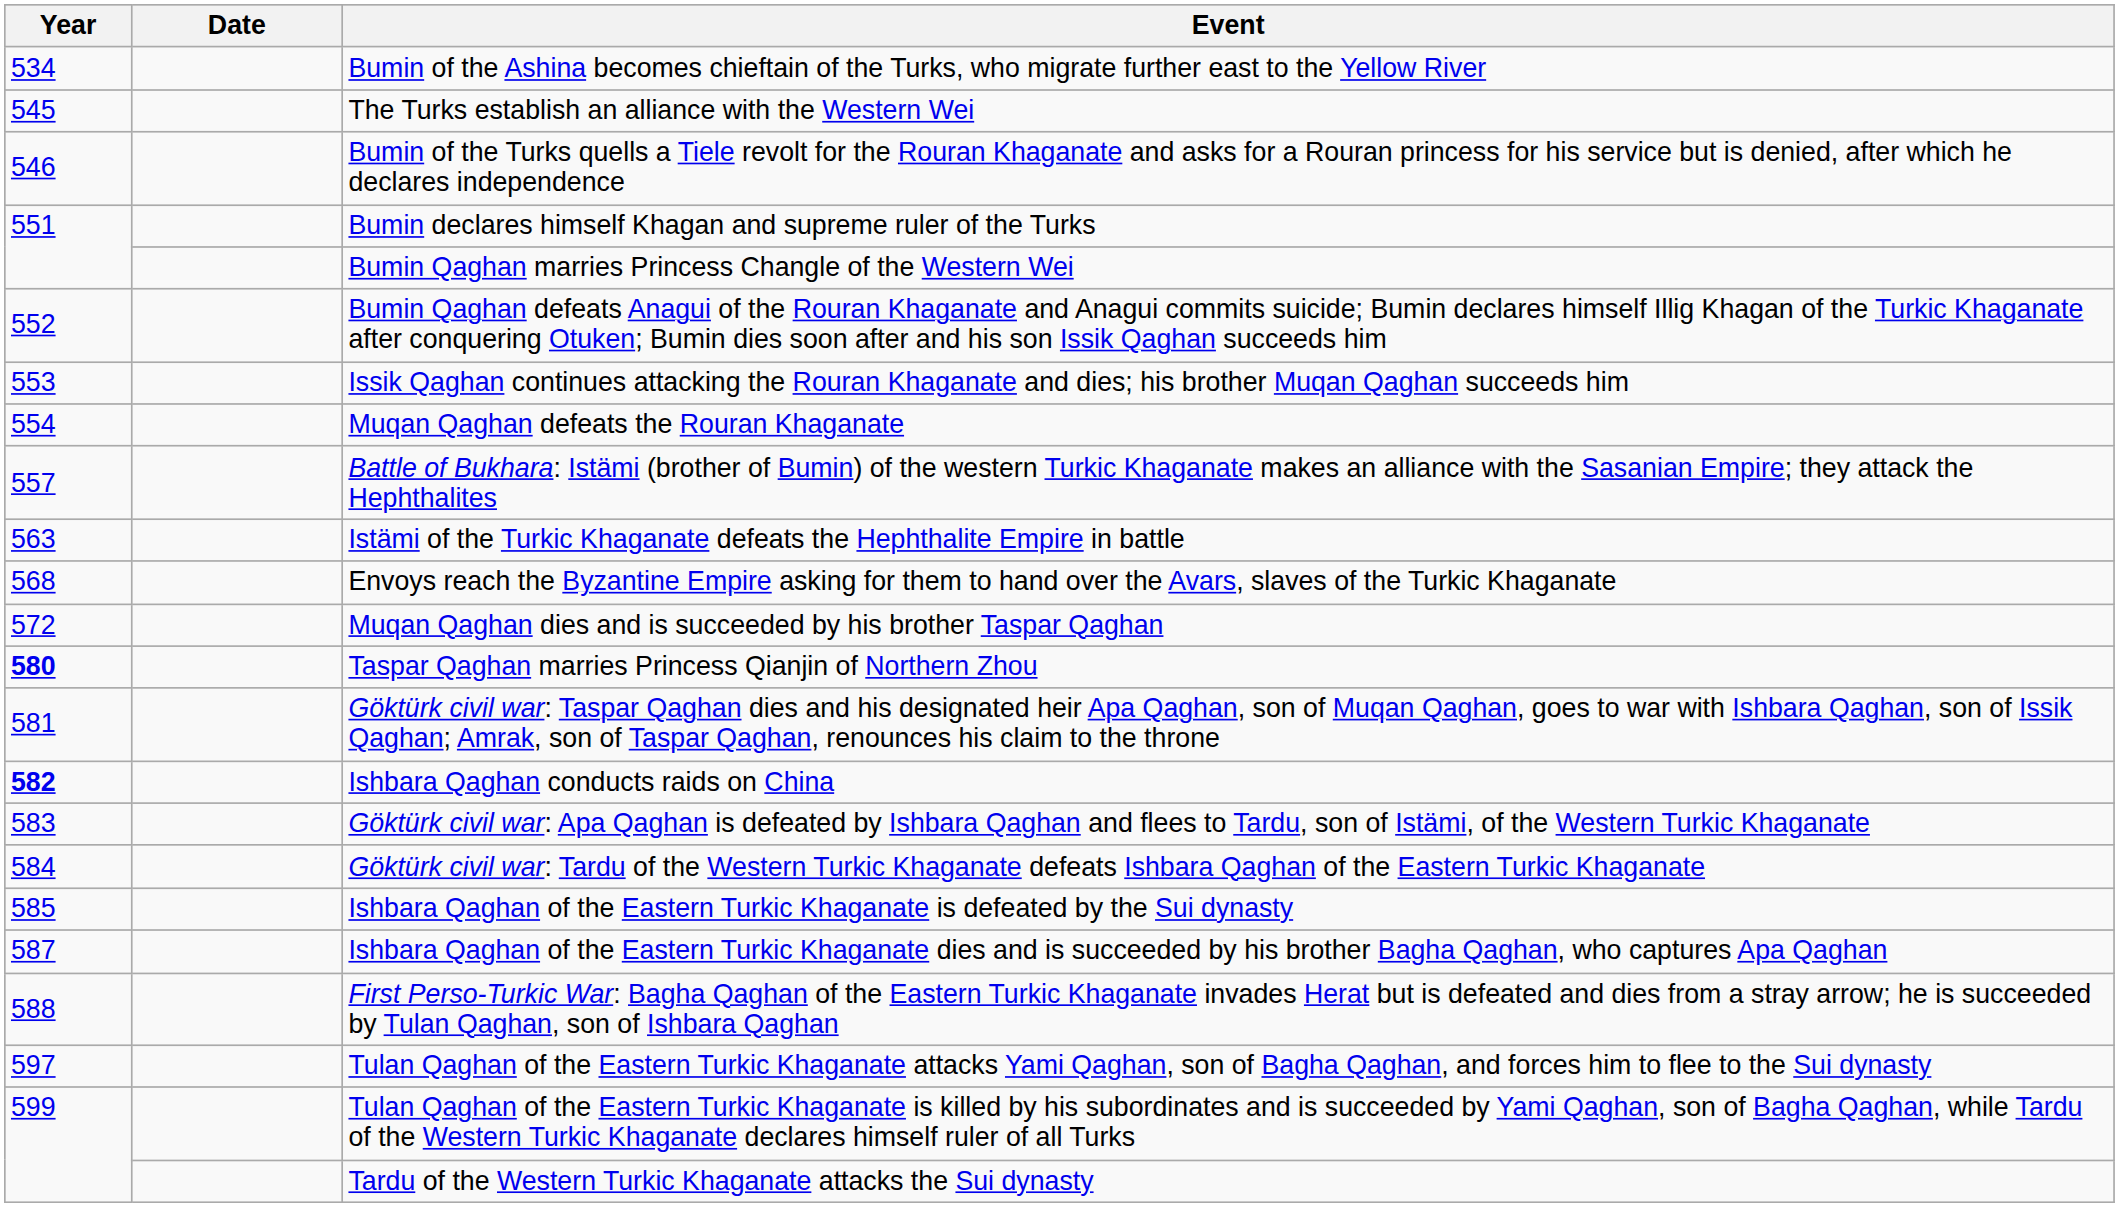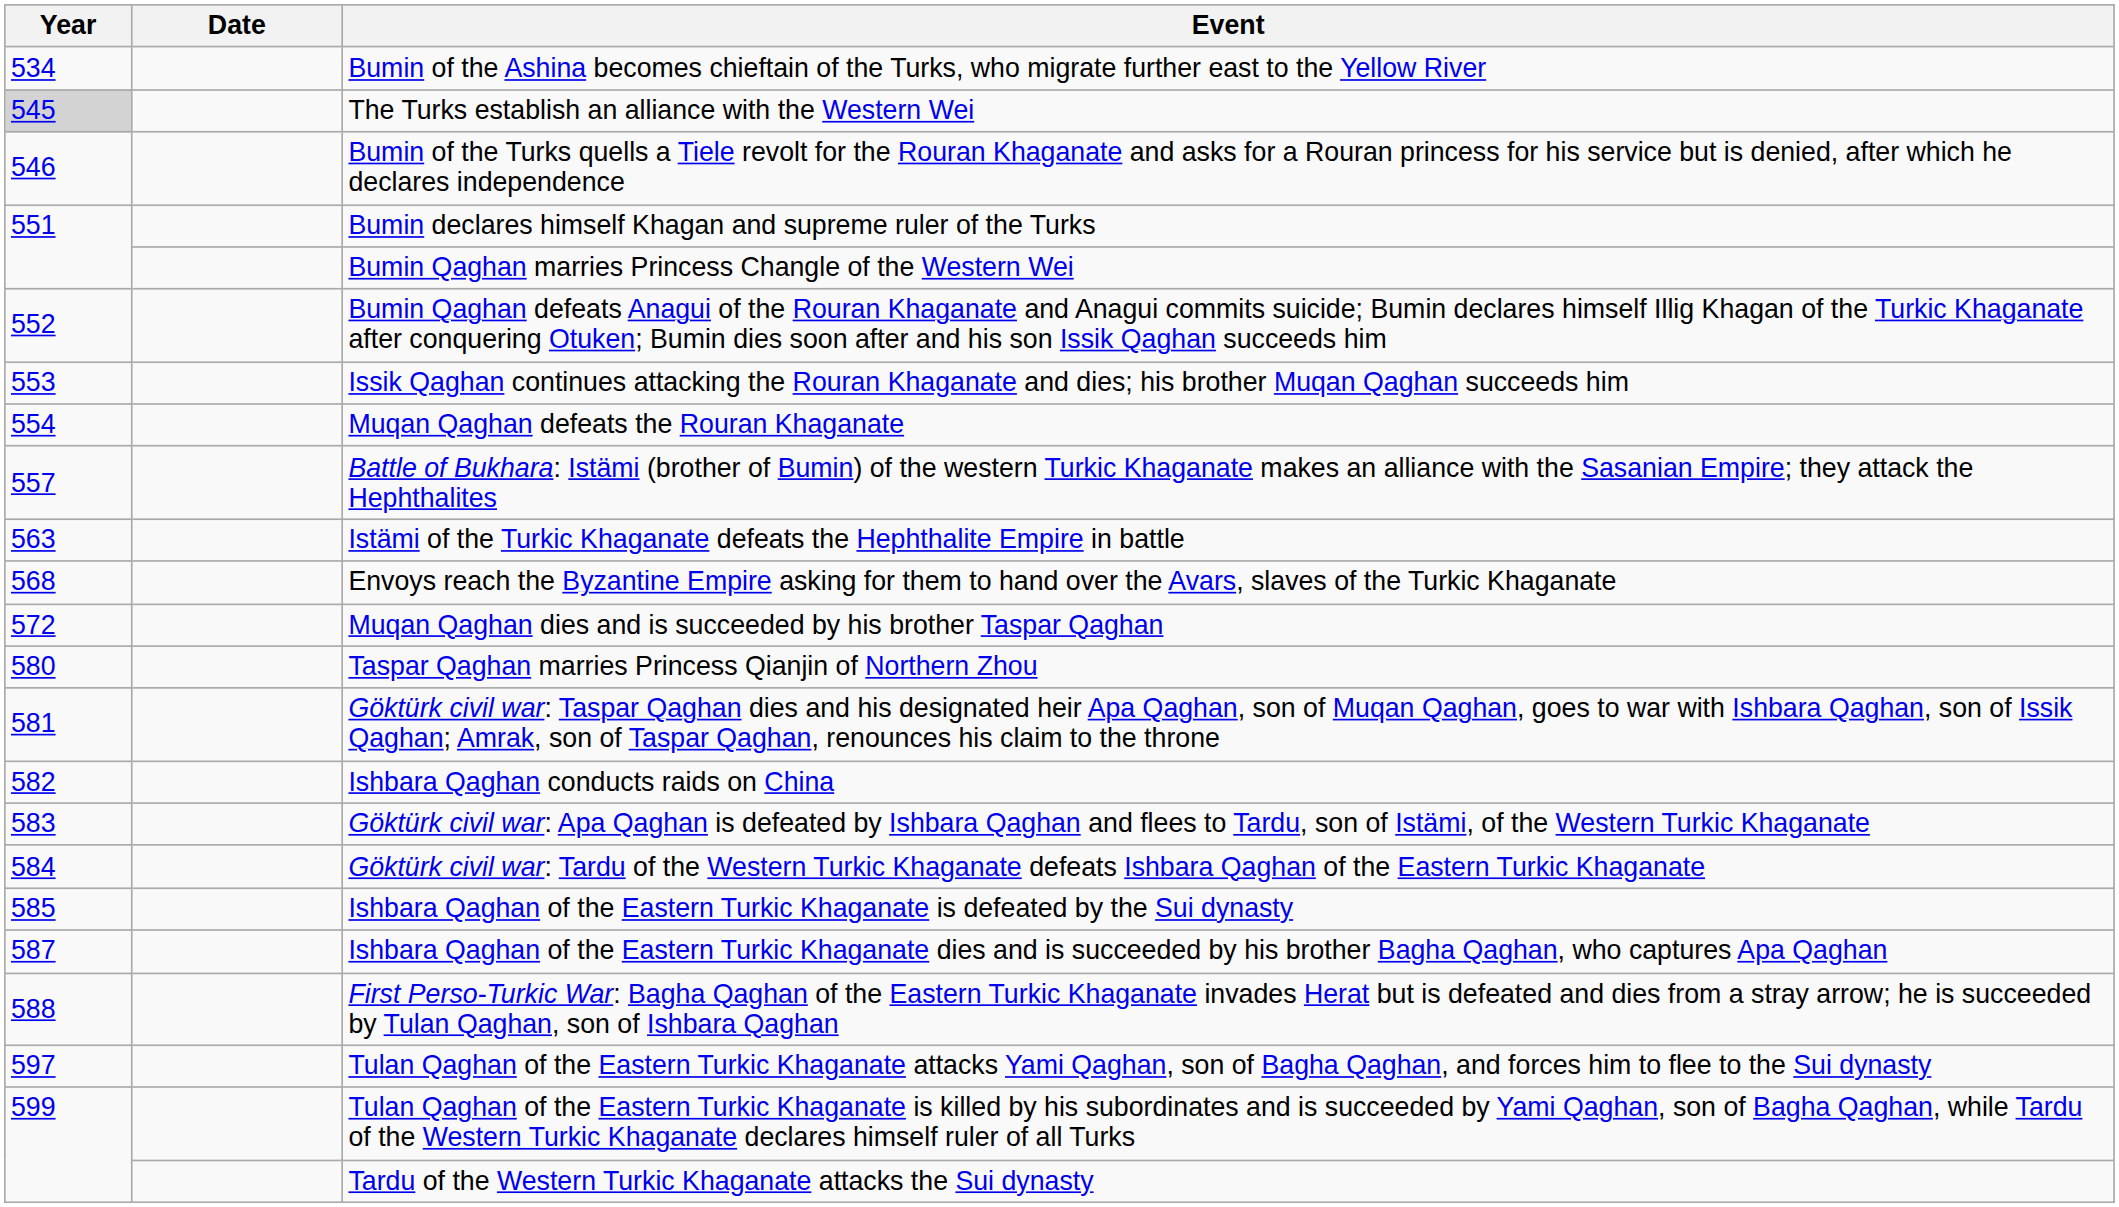(33, 110) no background -> (33, 110) lightgrey background
(33, 666) bold -> (33, 666) normal
(33, 781) bold -> (33, 781) normal
